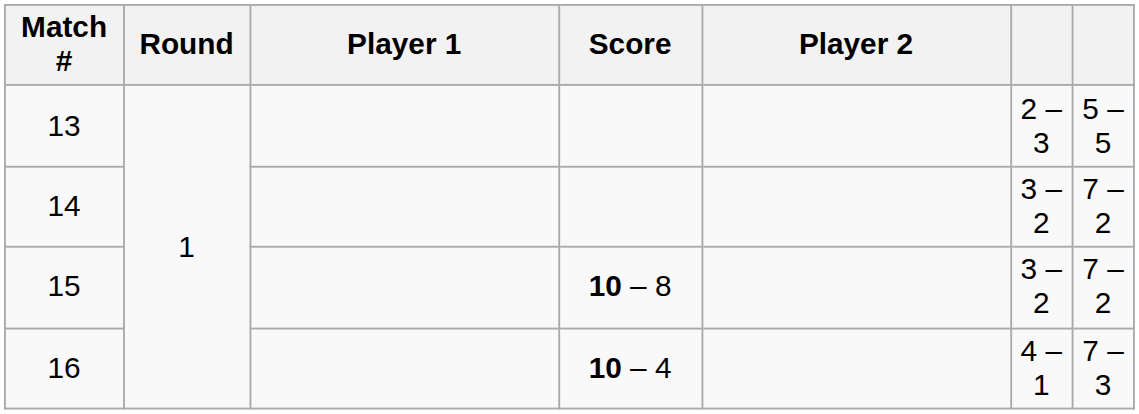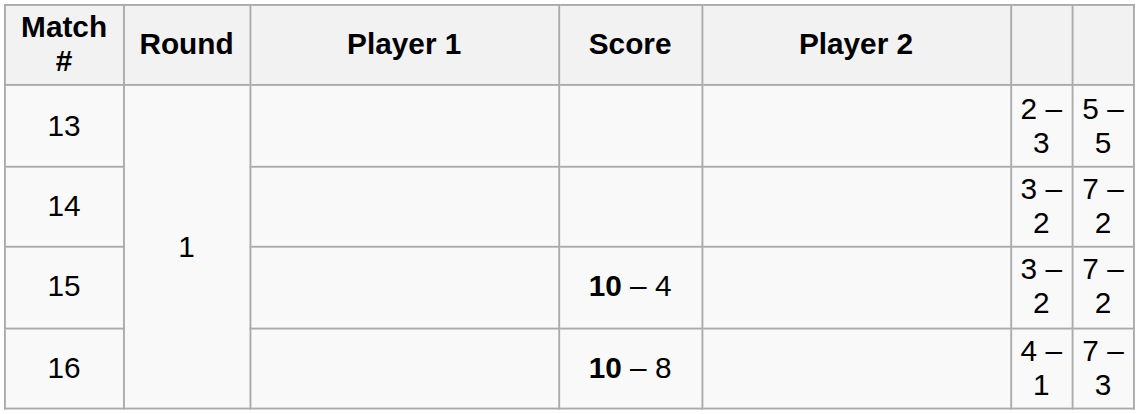(630, 286) 10 – 8 -> (630, 286) 10 – 4
(630, 367) 10 – 4 -> (630, 367) 10 – 8
